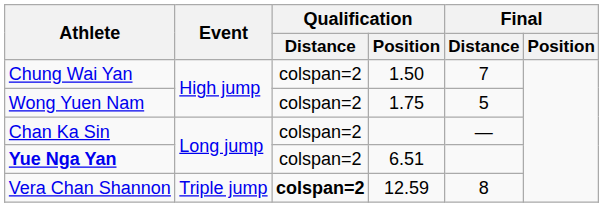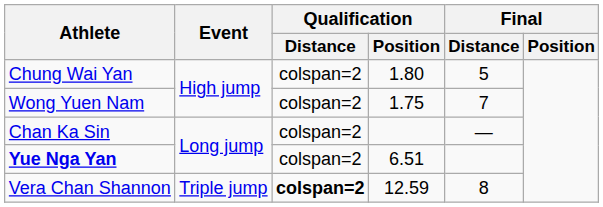(406, 75) 1.50 -> (406, 75) 1.80
(484, 75) 7 -> (484, 75) 5
(484, 103) 5 -> (484, 103) 7
